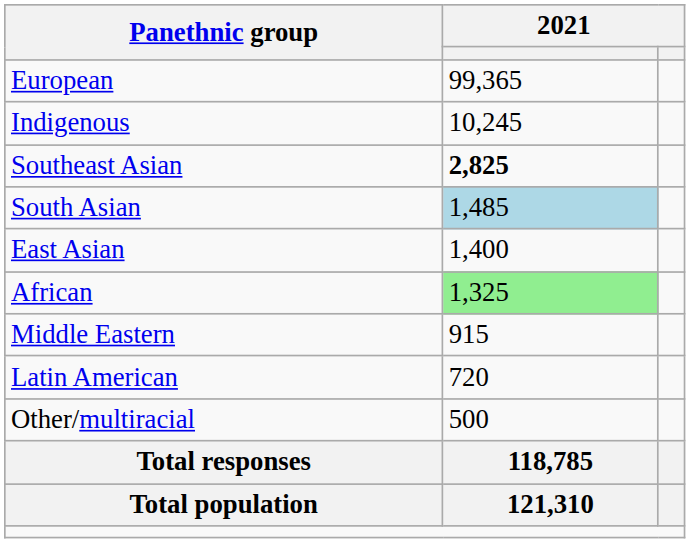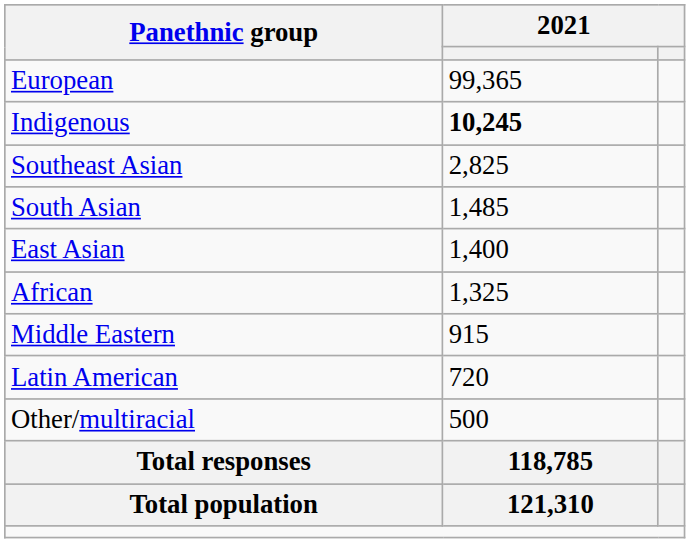(485, 122) normal -> (485, 122) bold
(479, 165) bold -> (479, 165) normal
(479, 207) lightblue background -> (479, 207) no background
(479, 292) lightgreen background -> (479, 292) no background
